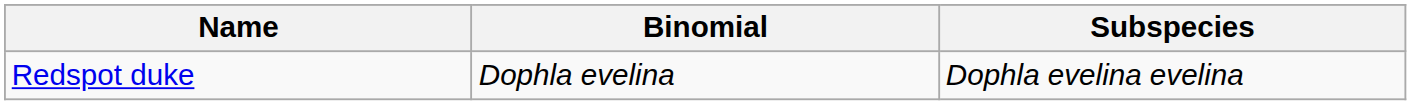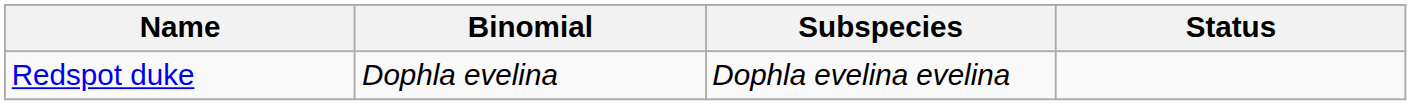+ column: (1231, 27)
